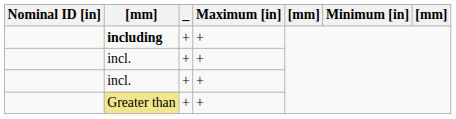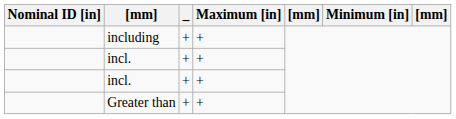(135, 37) bold -> (133, 37) normal
(141, 102) khaki background -> (141, 102) no background
